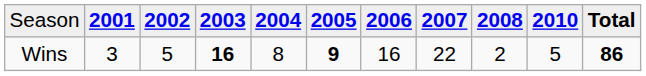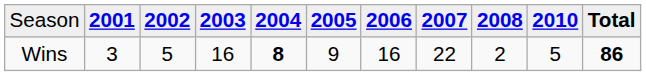(223, 53) bold -> (223, 53) normal
(278, 53) normal -> (278, 53) bold
(334, 53) bold -> (334, 53) normal
